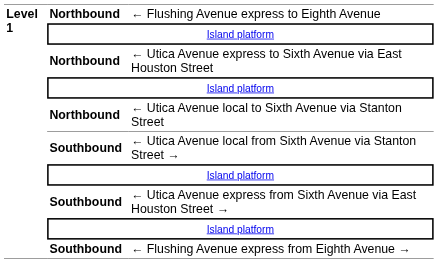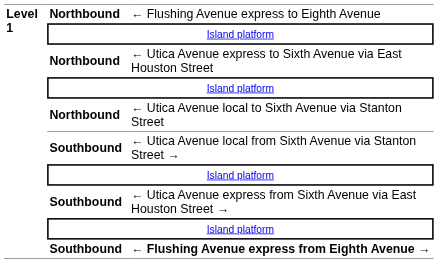(271, 248) normal -> (281, 248) bold
